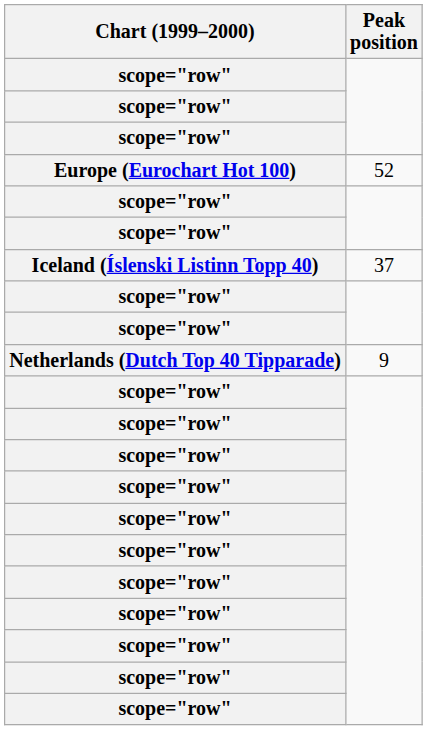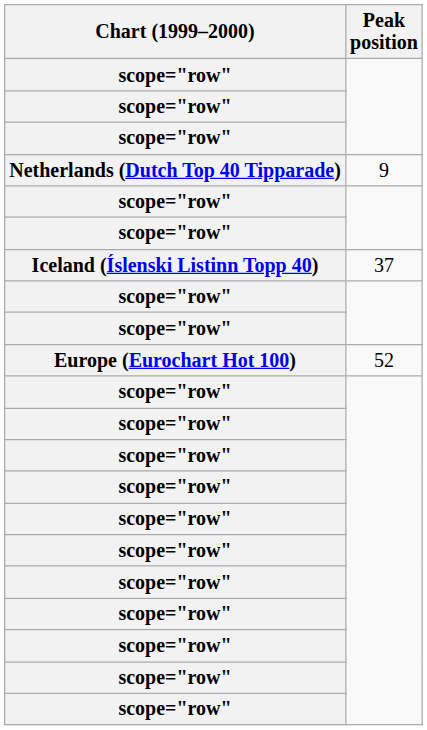rows swapped: (175, 169) <-> (175, 360)
